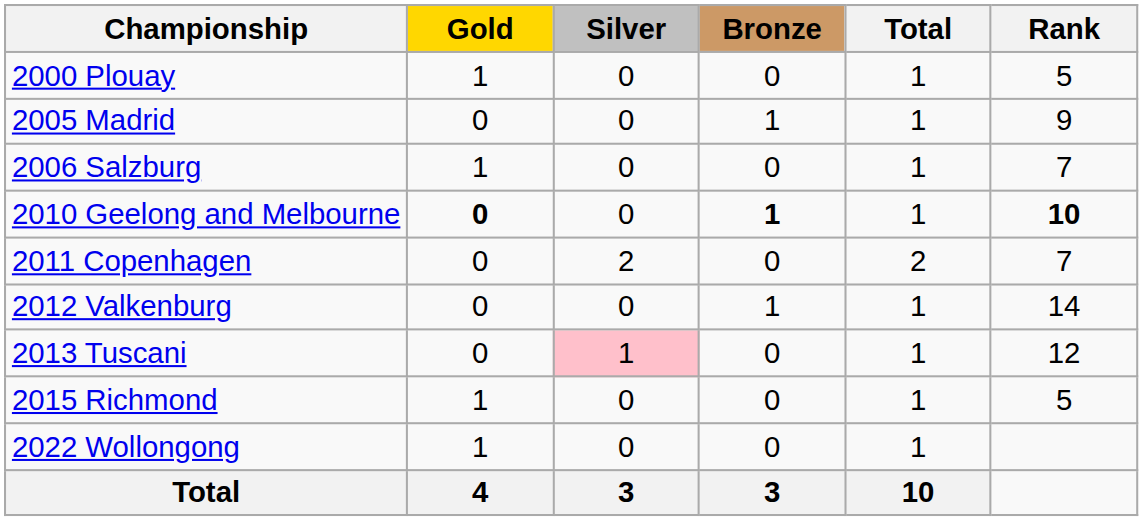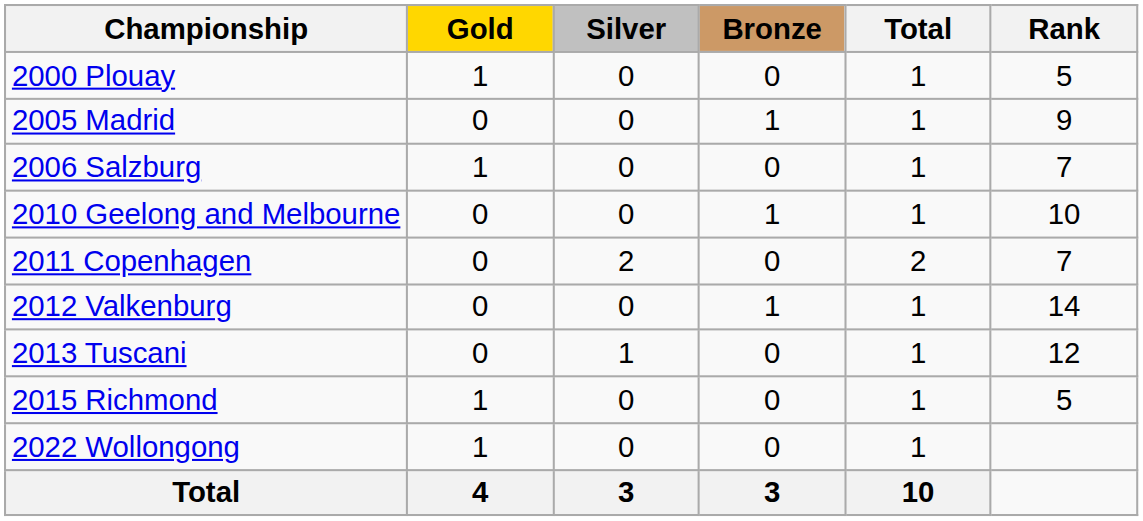(480, 214) bold -> (480, 214) normal
(772, 214) bold -> (772, 214) normal
(1064, 214) bold -> (1064, 214) normal
(626, 353) pink background -> (626, 353) no background
